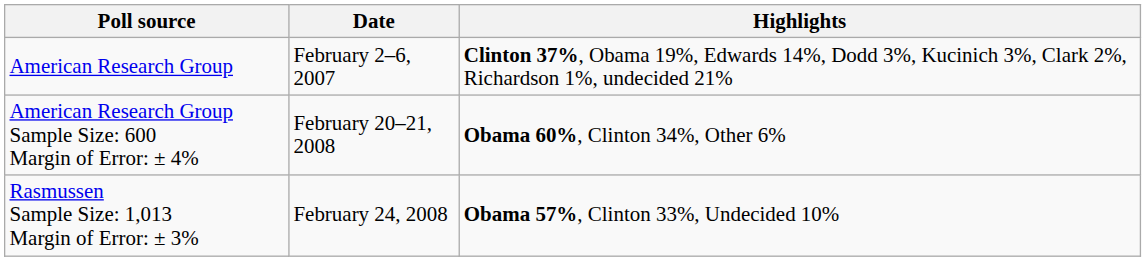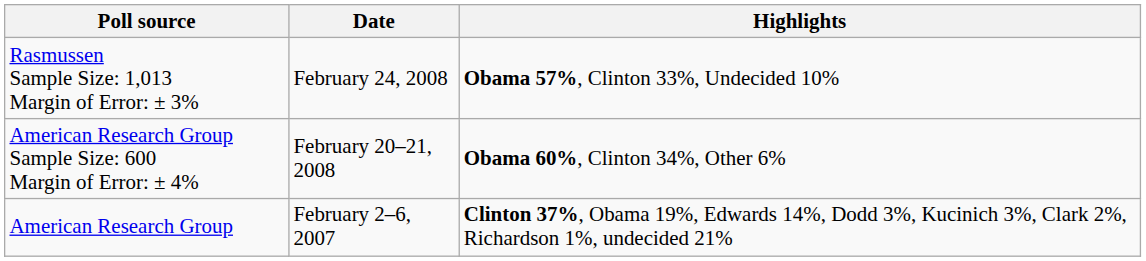rows swapped: (104, 215) <-> (121, 66)
